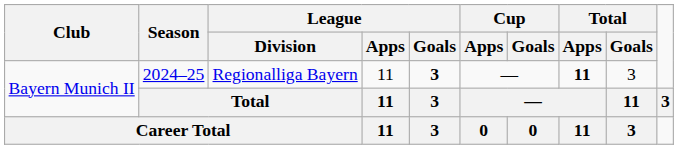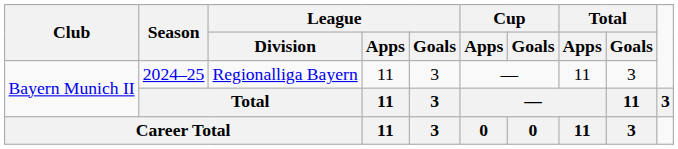(435, 74) bold -> (435, 74) normal
(582, 74) bold -> (582, 74) normal
